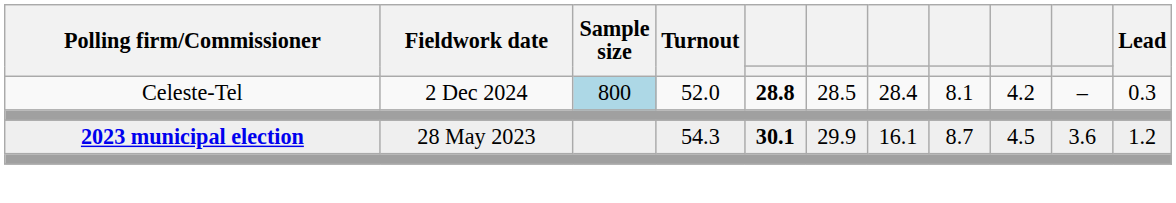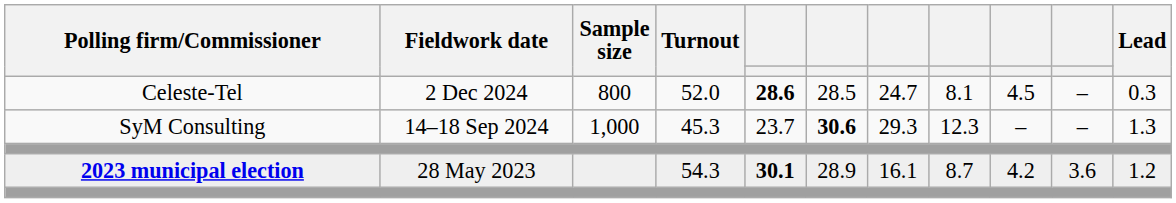(615, 93) lightblue background -> (615, 93) no background
(775, 93) 28.8 -> (775, 93) 28.6
(898, 93) 28.4 -> (898, 93) 24.7
(1021, 93) 4.2 -> (1021, 93) 4.5
+ row: (192, 126)
(837, 137) 29.9 -> (837, 170) 28.9
(1021, 137) 4.5 -> (1021, 170) 4.2
